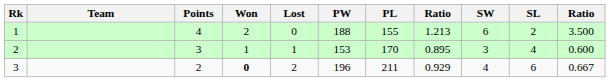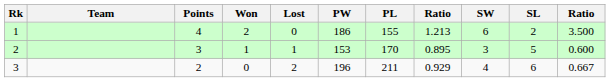(342, 31) 188 -> (342, 31) 186
(533, 49) 4 -> (533, 49) 5
(246, 67) bold -> (246, 67) normal
